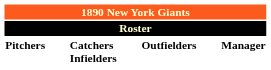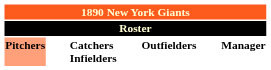(25, 45) no background -> (25, 45) lightsalmon background
